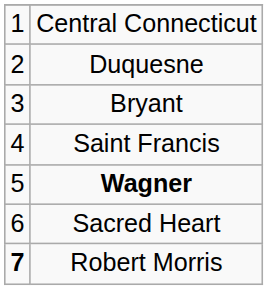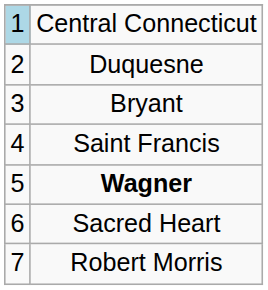(18, 24) no background -> (18, 24) lightblue background
(18, 263) bold -> (18, 263) normal
